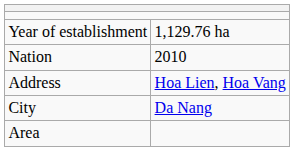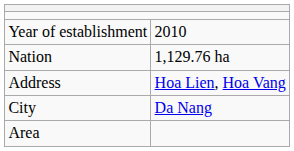(192, 31) 1,129.76 ha -> (171, 31) 2010
(171, 57) 2010 -> (192, 57) 1,129.76 ha
